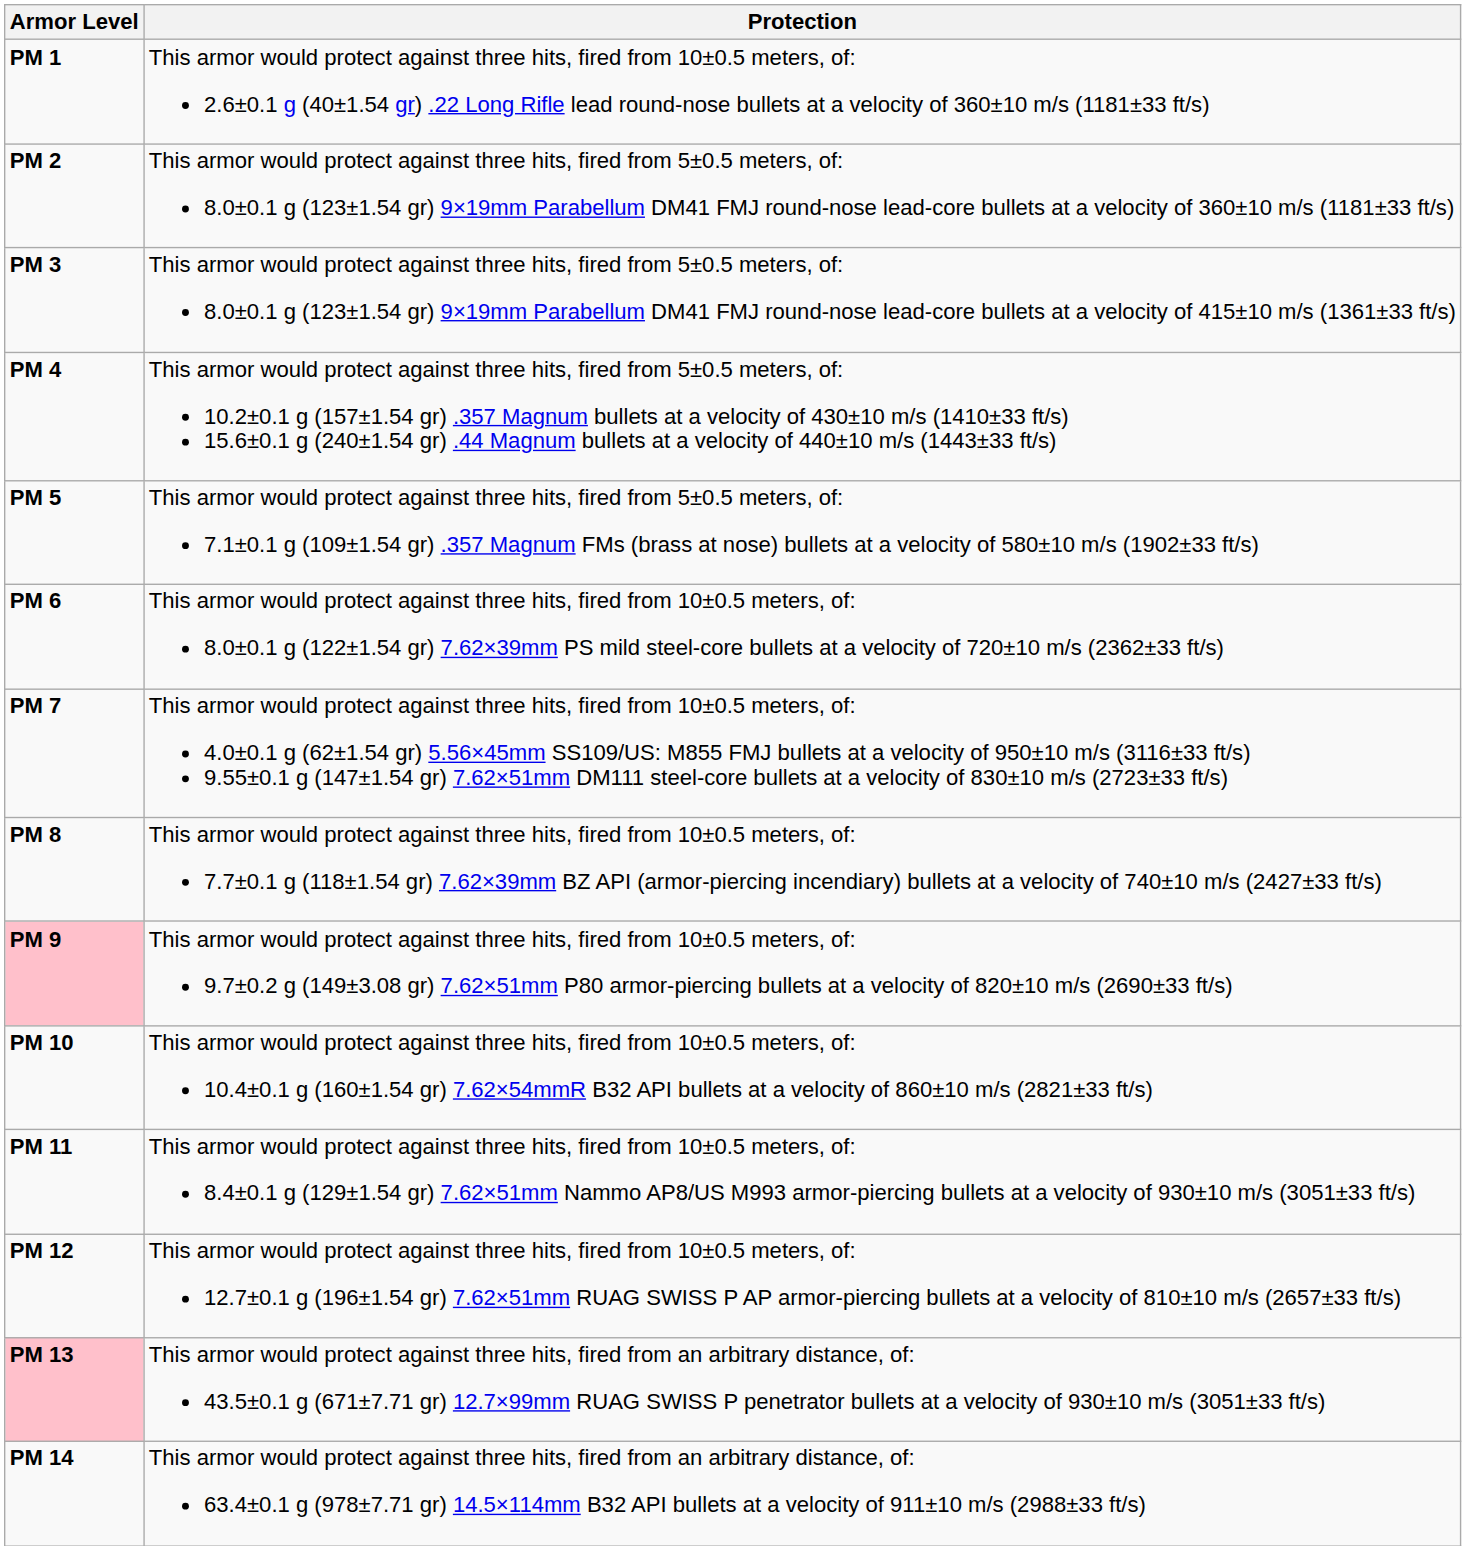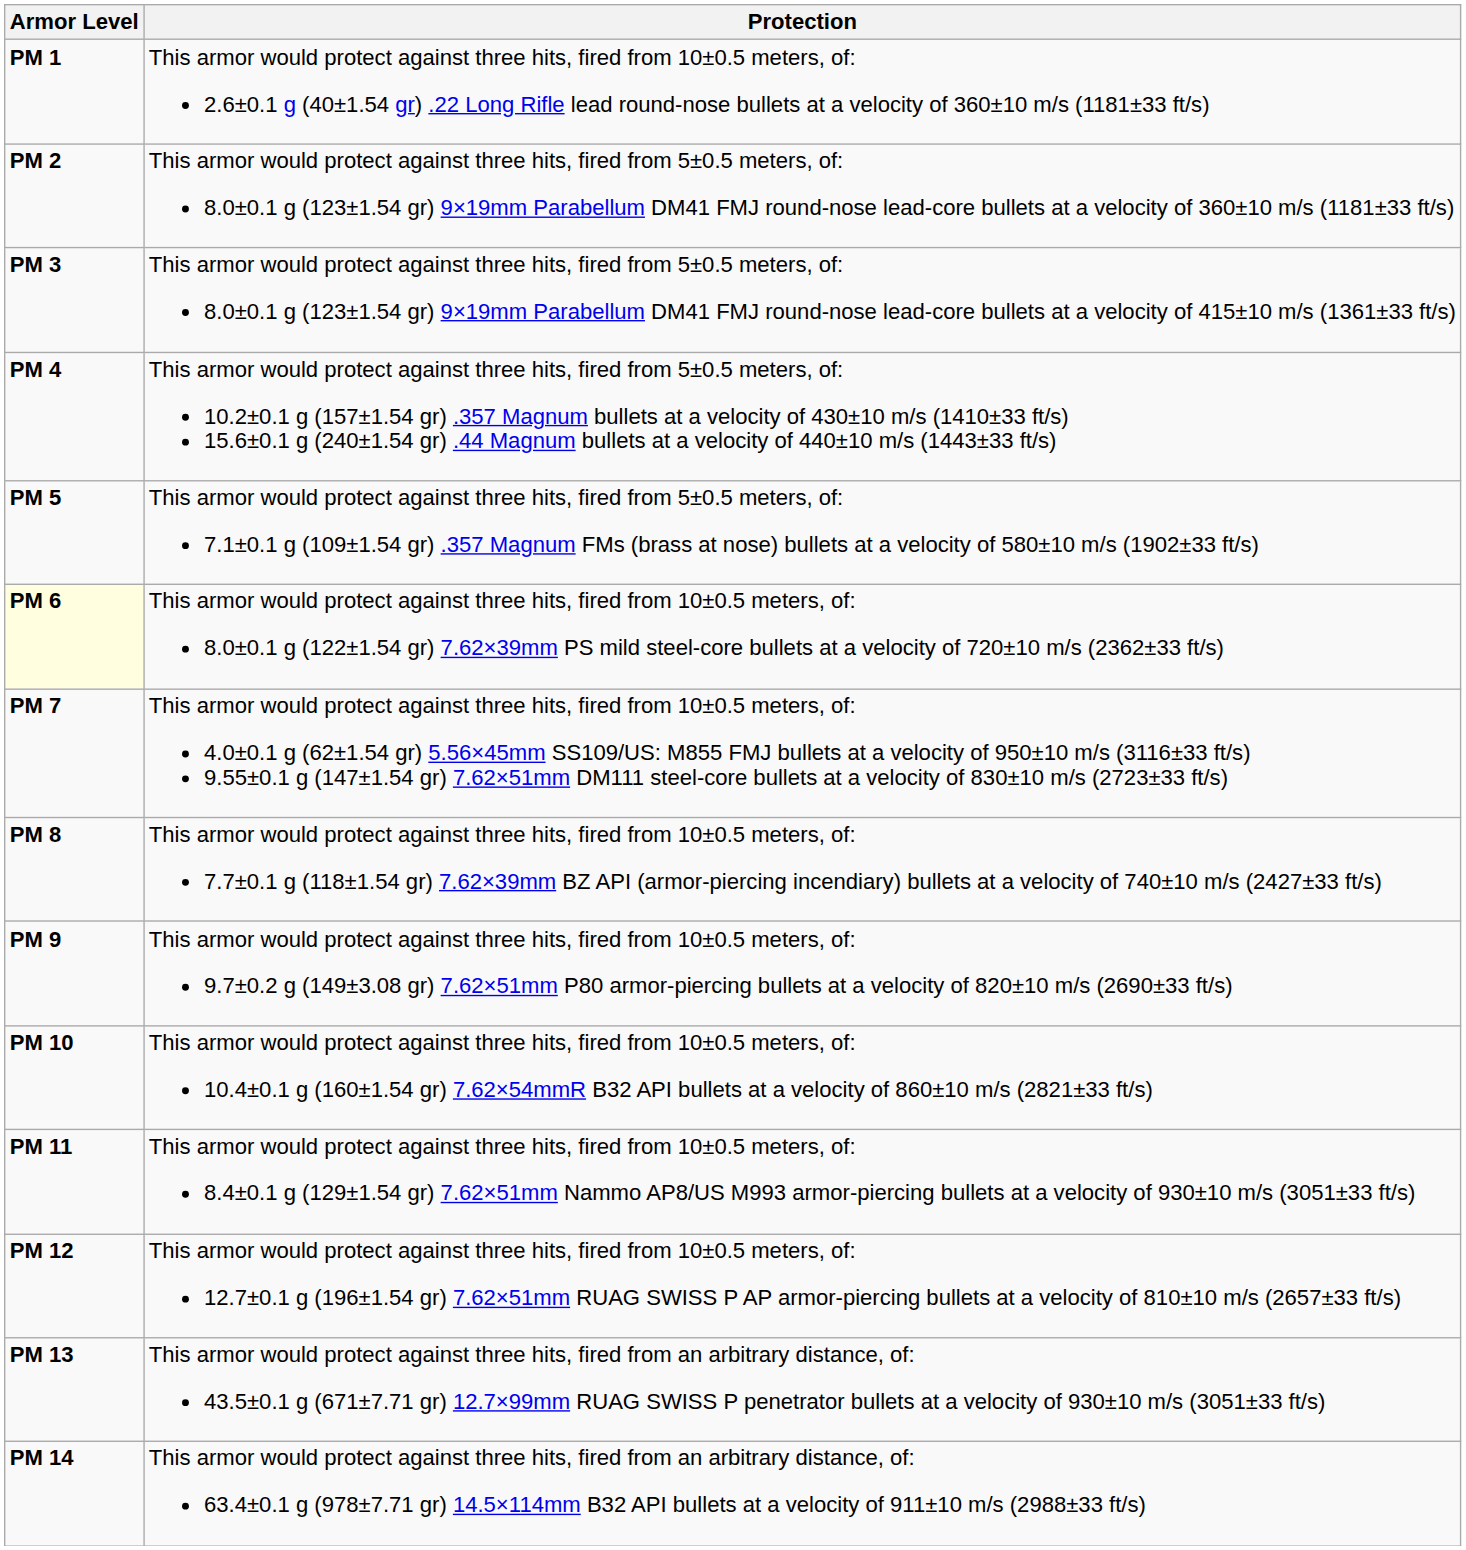(36, 601) no background -> (36, 601) lightyellow background
(36, 938) pink background -> (36, 938) no background
(42, 1354) pink background -> (42, 1354) no background
